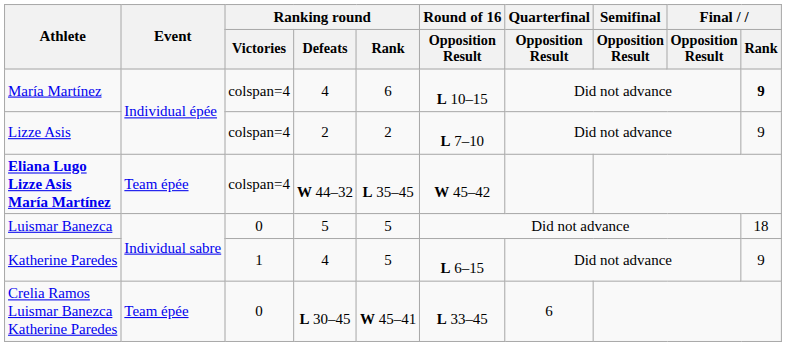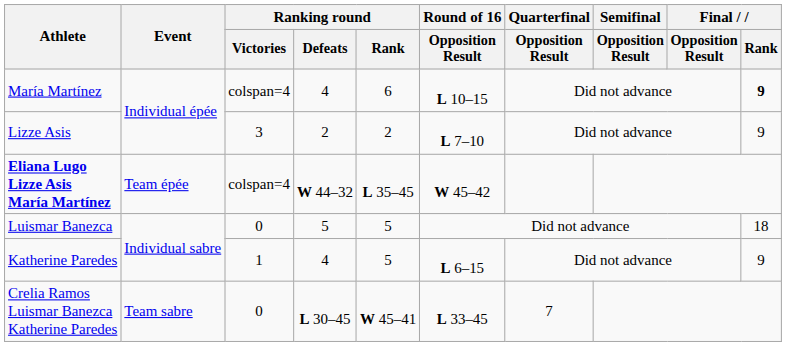(259, 133) colspan=4 -> (259, 133) 3
(156, 311) Team épée -> (159, 311) Team sabre
(549, 311) 6 -> (549, 311) 7
